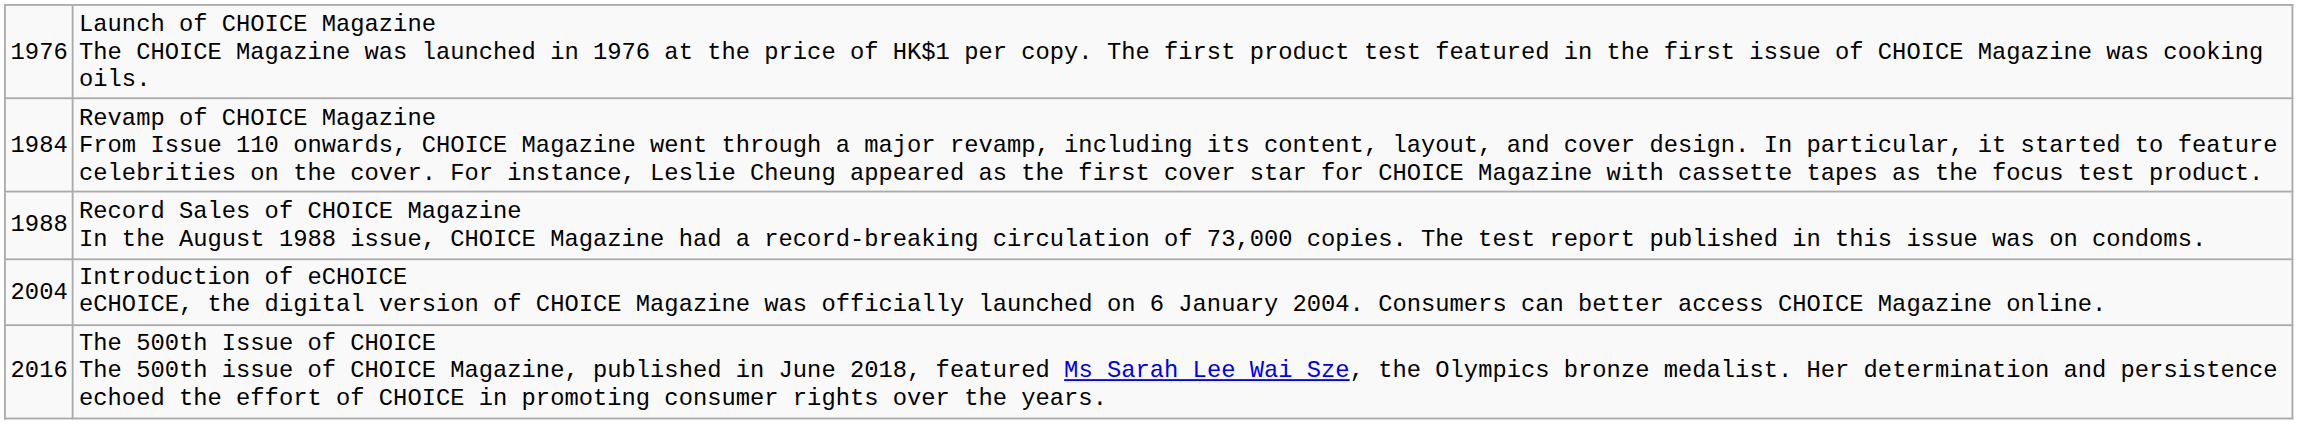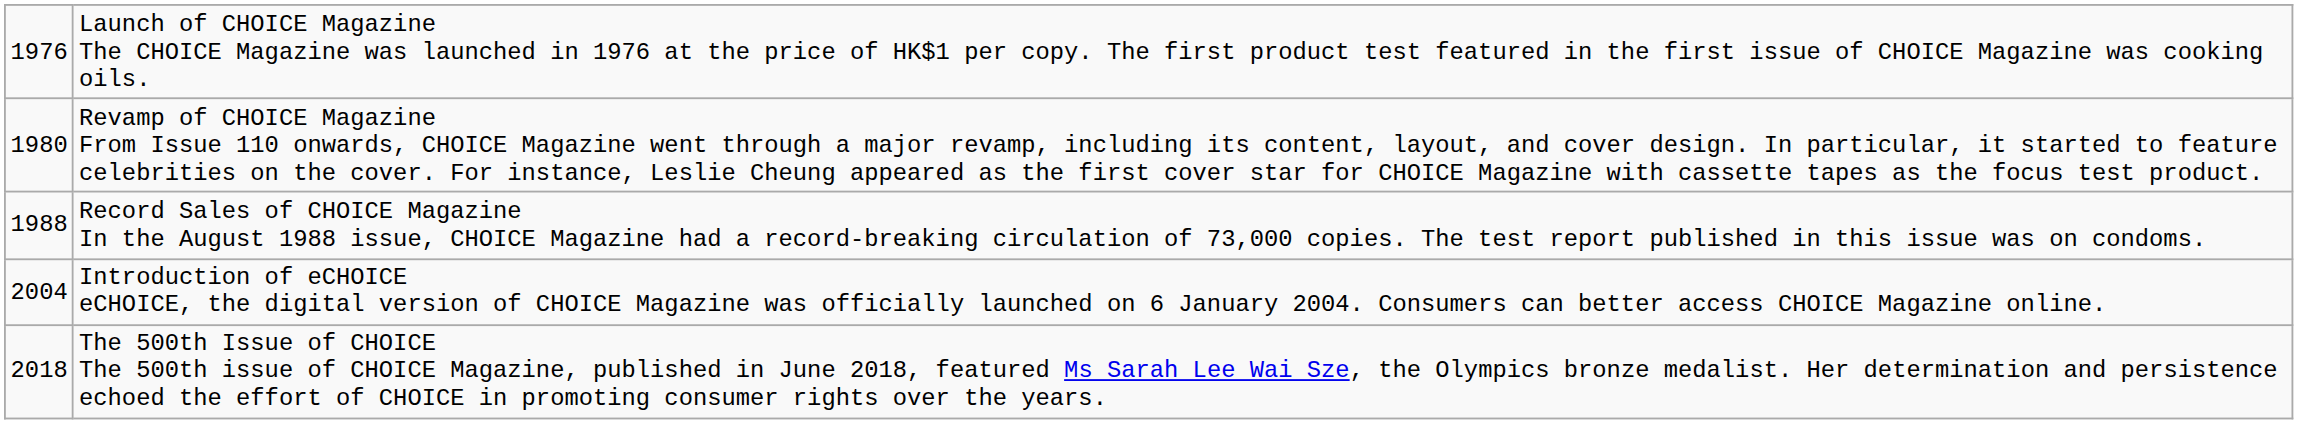(39, 145) 1984 -> (39, 145) 1980
(39, 372) 2016 -> (39, 372) 2018
